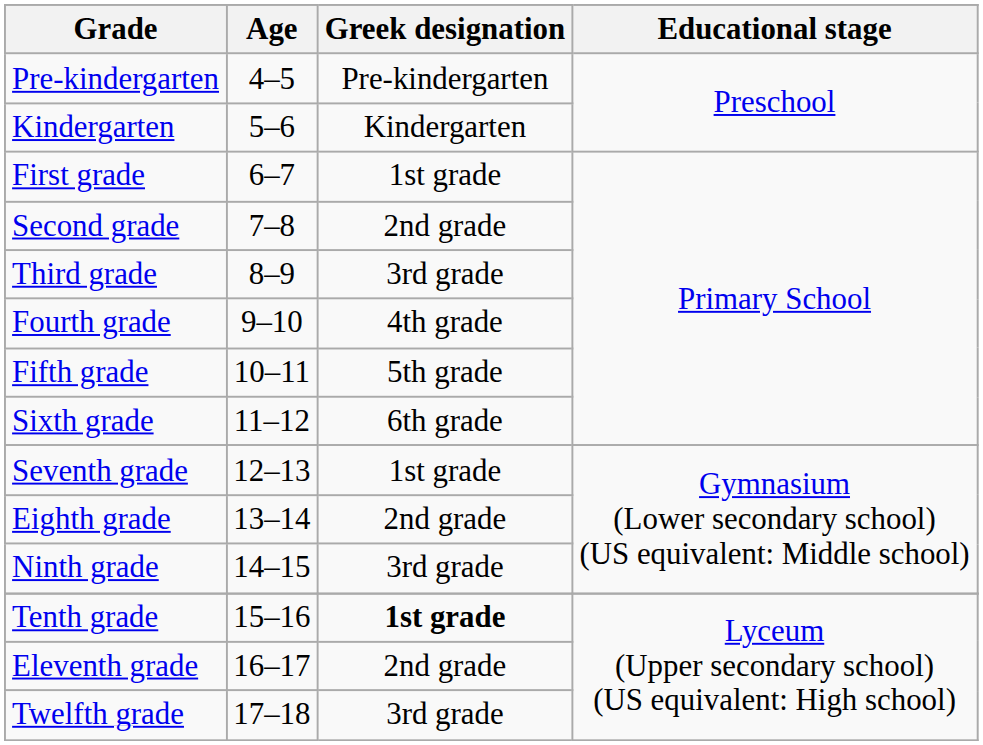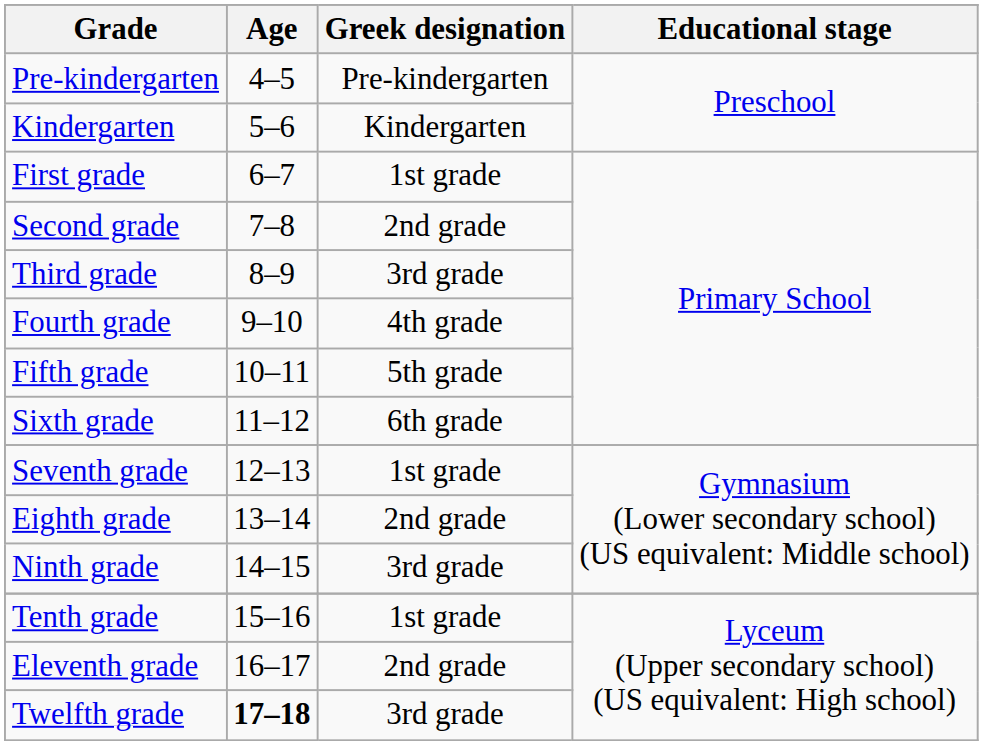(445, 616) bold -> (445, 616) normal
(272, 714) normal -> (272, 714) bold
